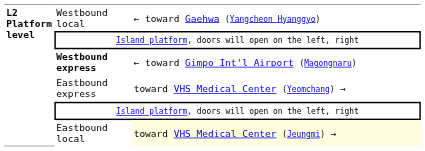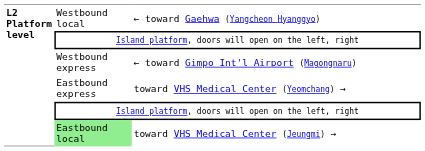(82, 62) bold -> (82, 62) normal
(82, 133) no background -> (82, 133) lightgreen background
(235, 133) lightyellow background -> (235, 133) no background
